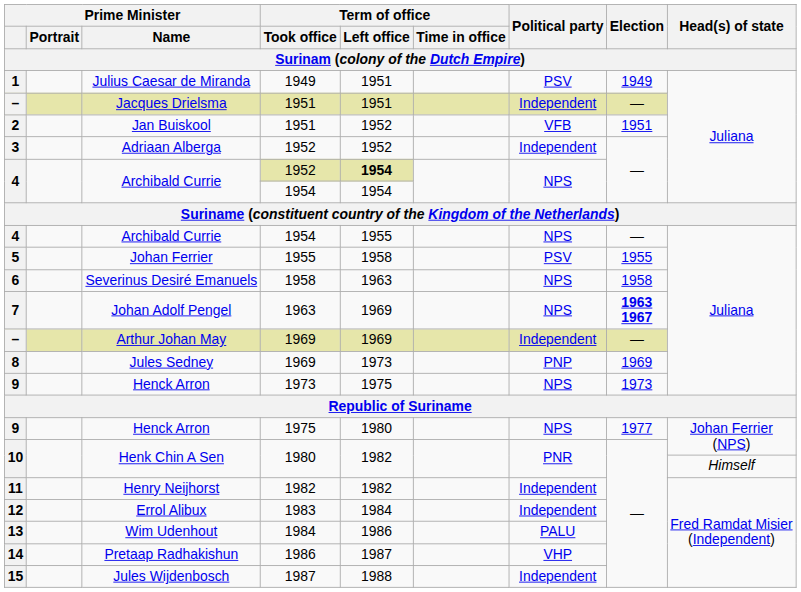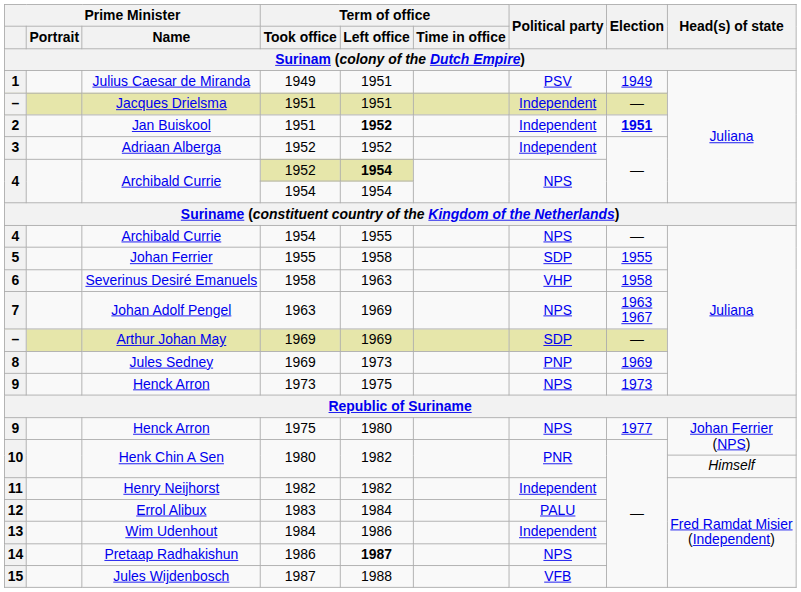(377, 125) normal -> (377, 125) bold
(558, 125) VFB -> (558, 125) Independent
(637, 125) normal -> (637, 125) bold
(558, 258) PSV -> (558, 258) SDP
(558, 280) NPS -> (558, 280) VHP
(637, 310) bold -> (637, 310) normal
(558, 340) Independent -> (558, 340) SDP
(558, 510) Independent -> (558, 510) PALU
(558, 532) PALU -> (558, 532) Independent
(377, 554) normal -> (377, 554) bold
(558, 554) VHP -> (558, 554) NPS
(558, 576) Independent -> (558, 576) VFB
